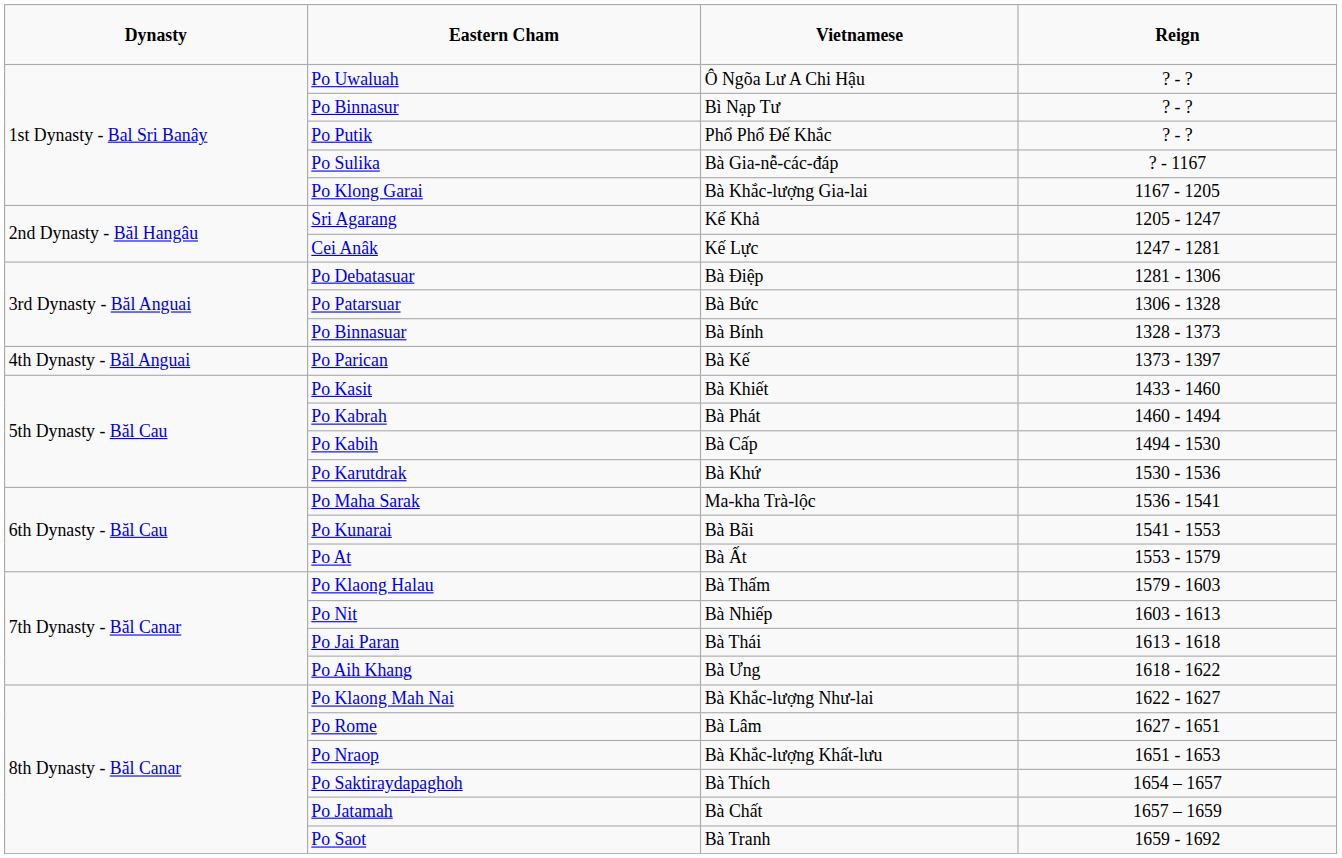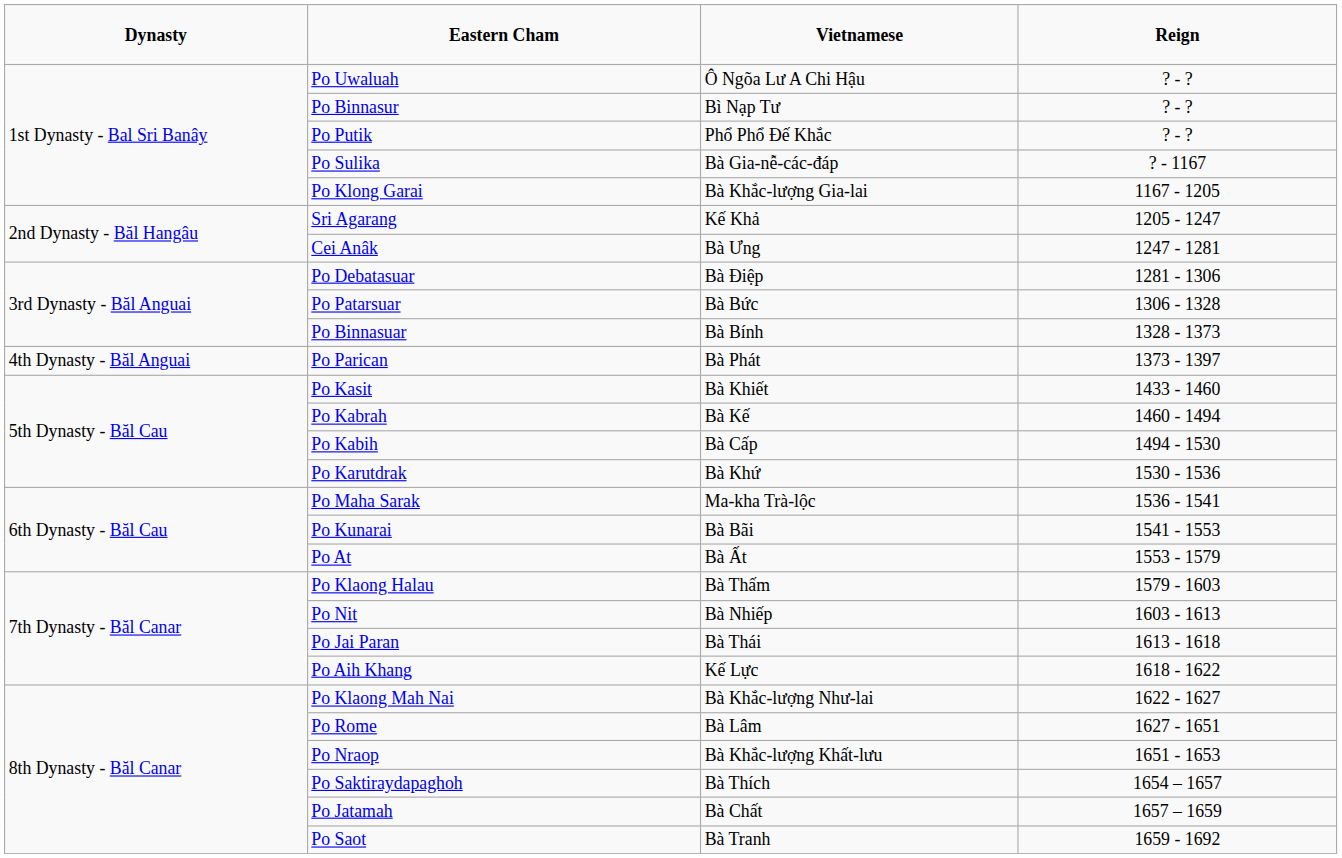(732, 247) Kế Lực -> (733, 247) Bà Ưng
(727, 360) Bà Kế -> (733, 360) Bà Phát
(733, 416) Bà Phát -> (727, 416) Bà Kế
(733, 670) Bà Ưng -> (732, 670) Kế Lực
